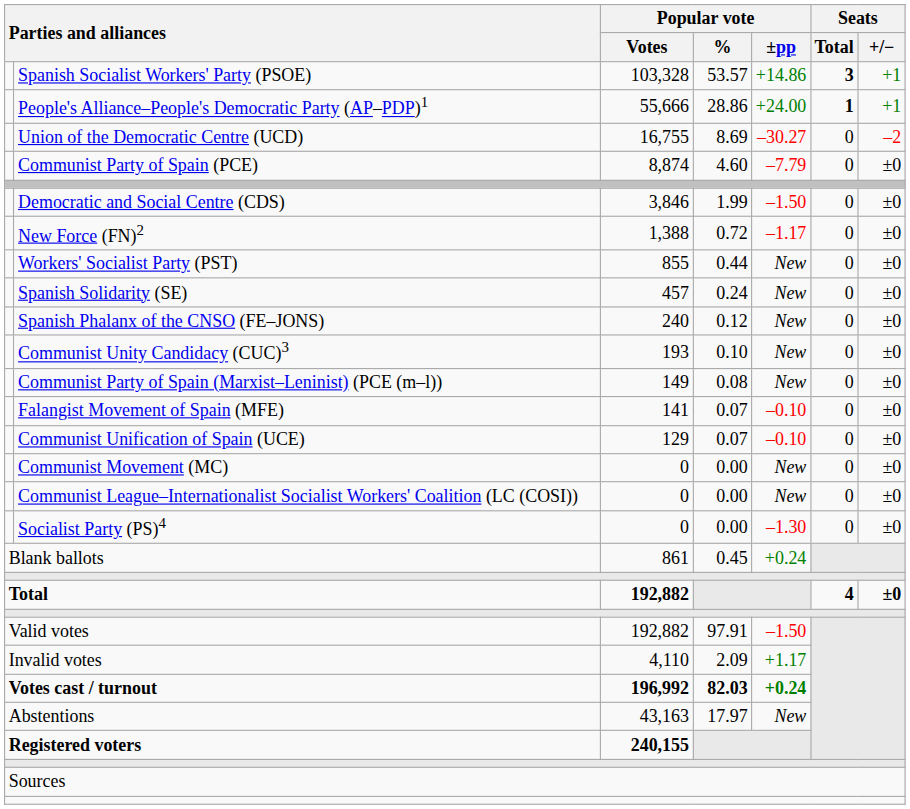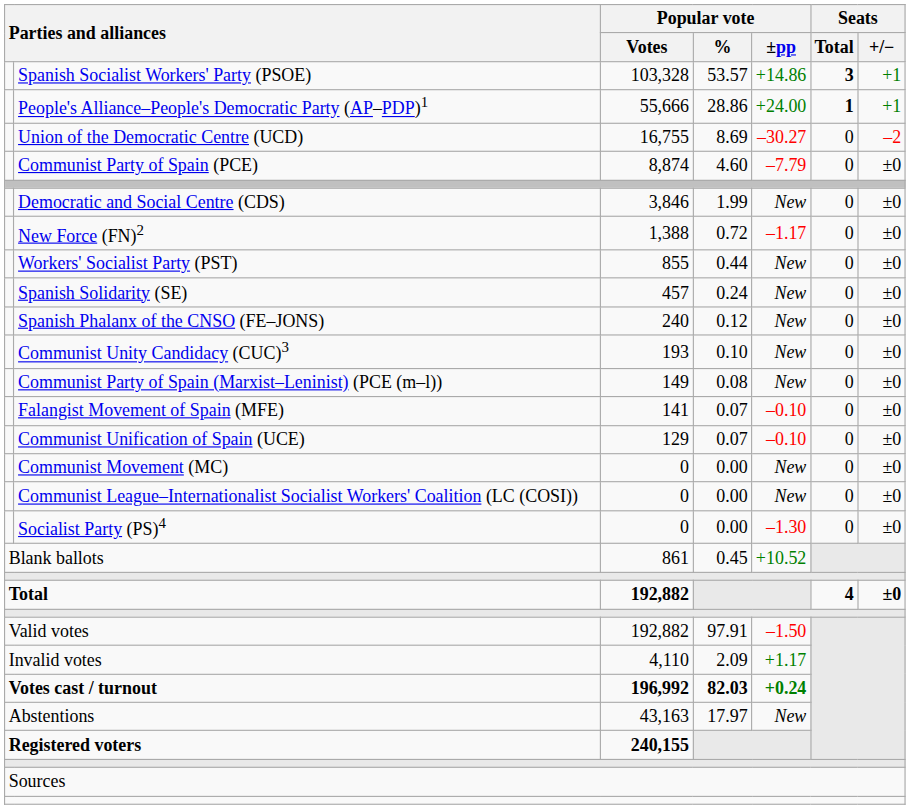(786, 202) –1.50 -> (790, 202) New
(786, 557) +0.24 -> (781, 557) +10.52
